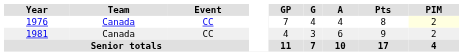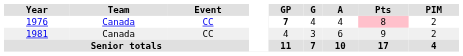(286, 22) normal -> (286, 22) bold
(383, 22) no background -> (383, 22) pink background
(434, 22) lightyellow background -> (434, 22) no background
